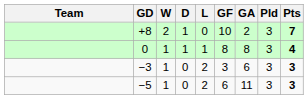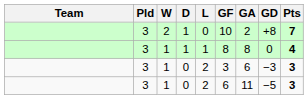columns swapped: (269, 13) <-> (145, 13)
